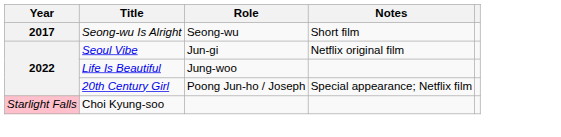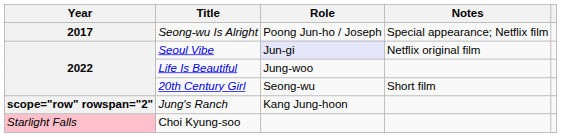(213, 31) Seong-wu -> (322, 31) Poong Jun-ho / Joseph
(335, 31) Short film -> (468, 31) Special appearance; Netflix film
(203, 50) no background -> (279, 50) lavender background
(246, 86) Poong Jun-ho / Joseph -> (289, 86) Seong-wu
(391, 86) Special appearance; Netflix film -> (411, 86) Short film
+ row: (193, 104)
